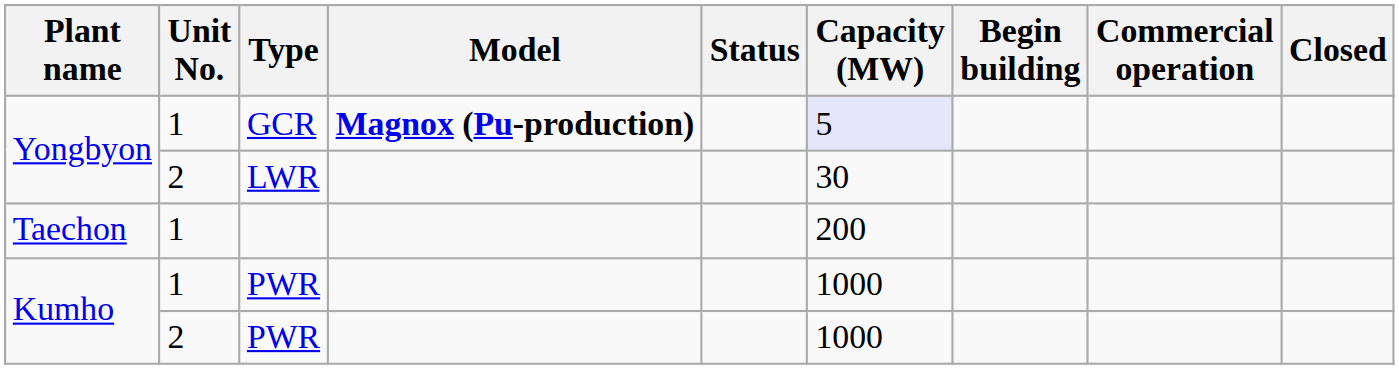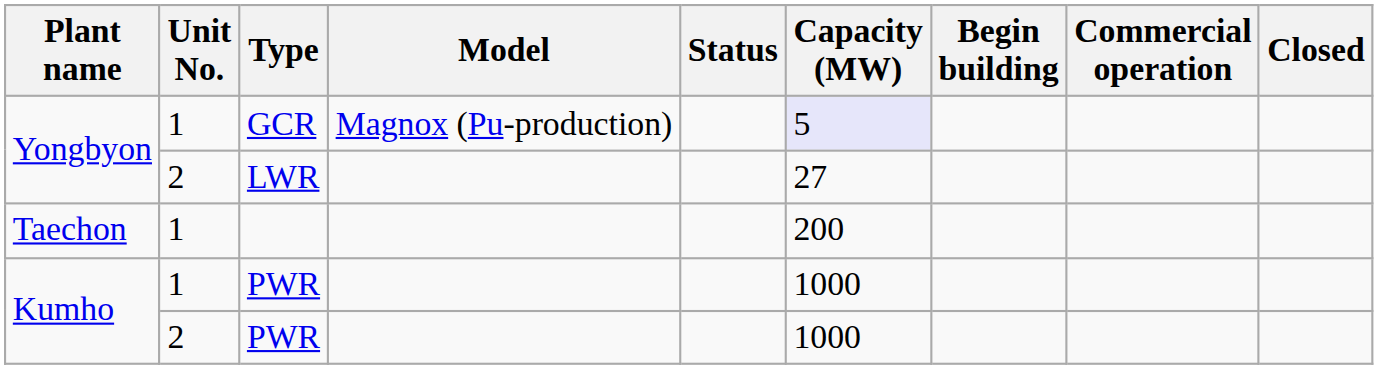(515, 122) bold -> (504, 122) normal
(832, 176) 30 -> (810, 176) 27
